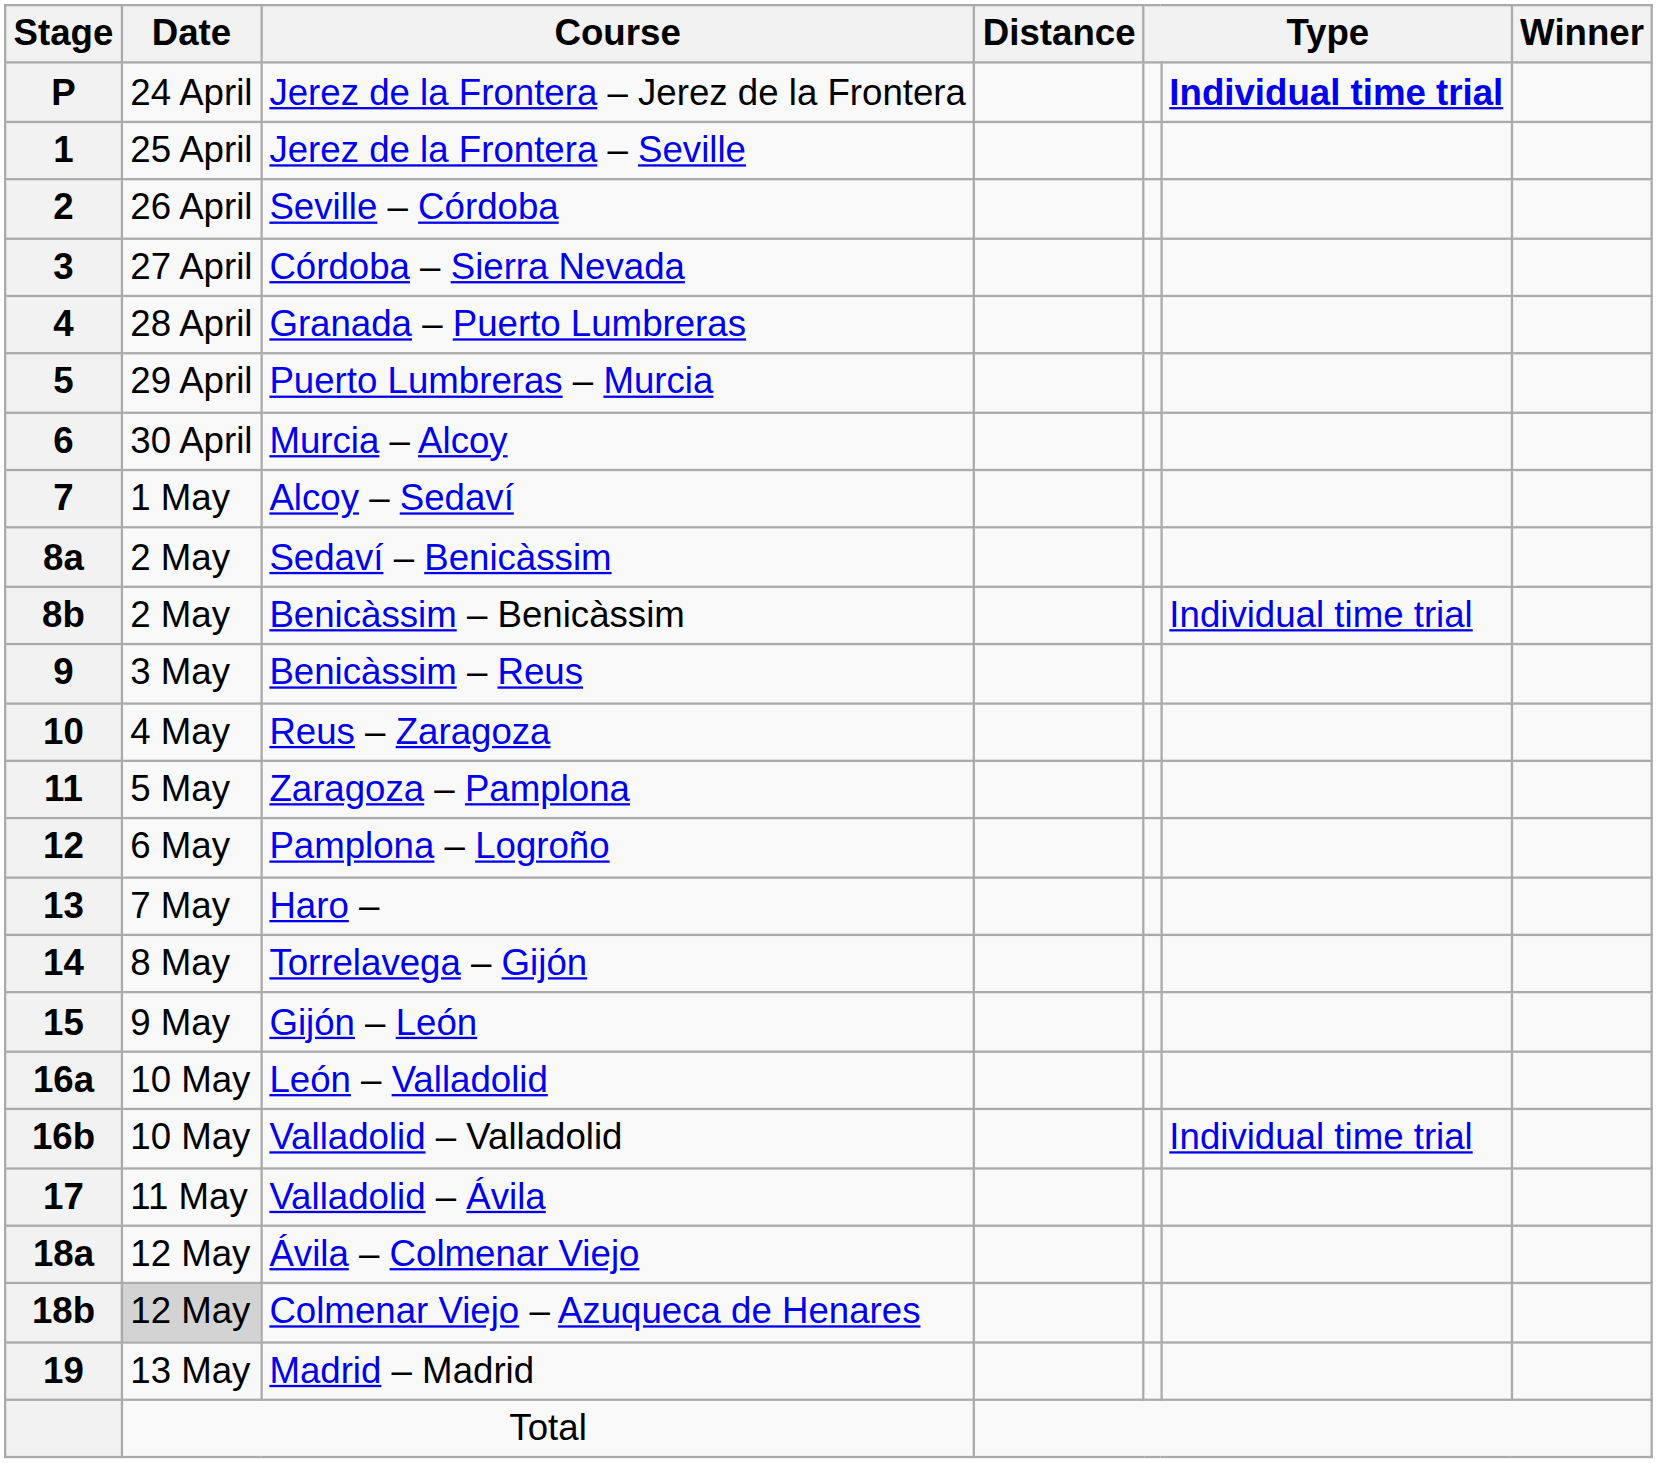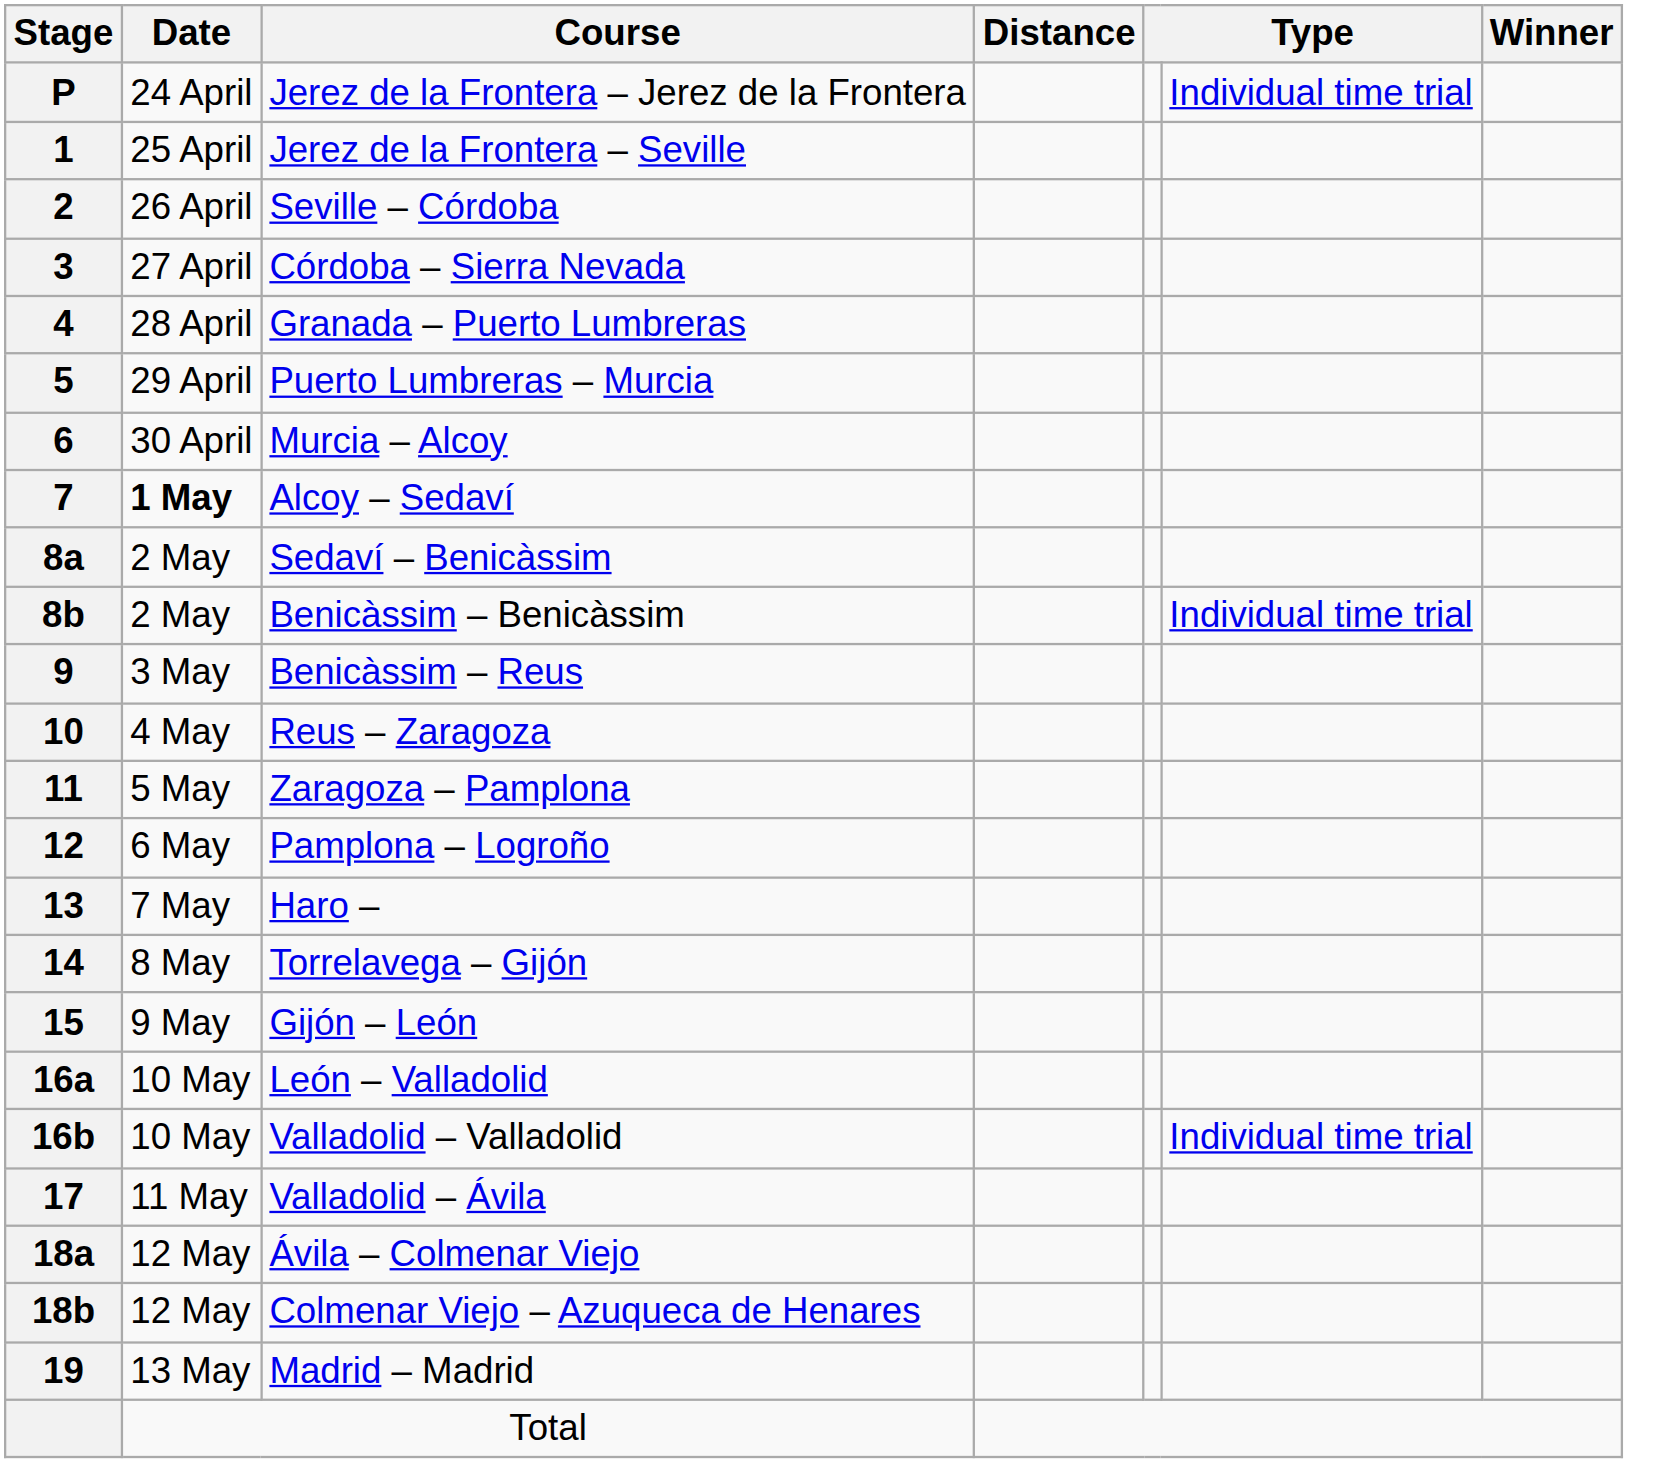(1336, 91) bold -> (1321, 91) normal
(180, 498) normal -> (181, 498) bold
(190, 1311) lightgrey background -> (190, 1311) no background
